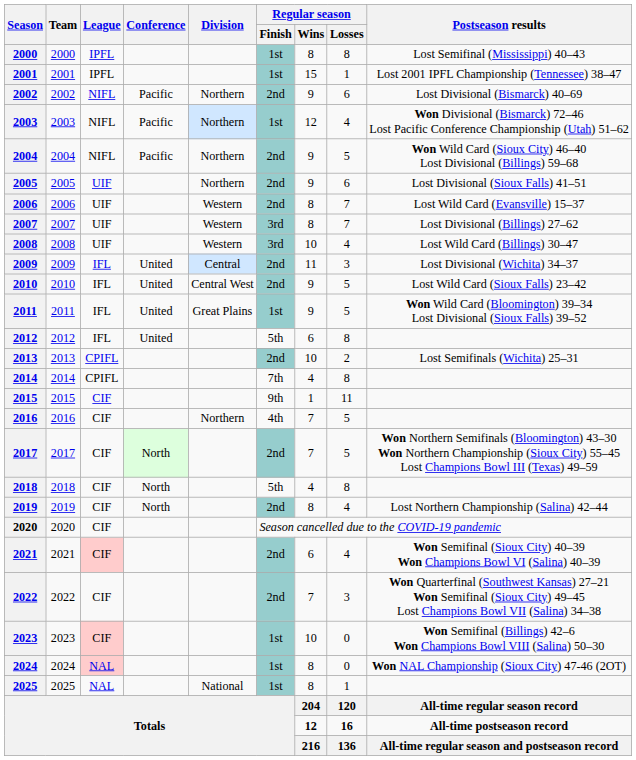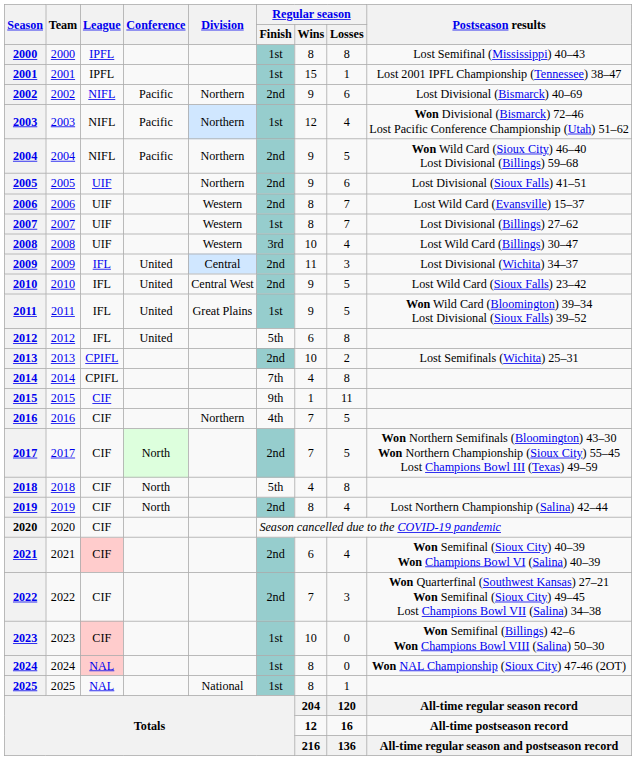(276, 223) 3rd -> (276, 223) 1st
